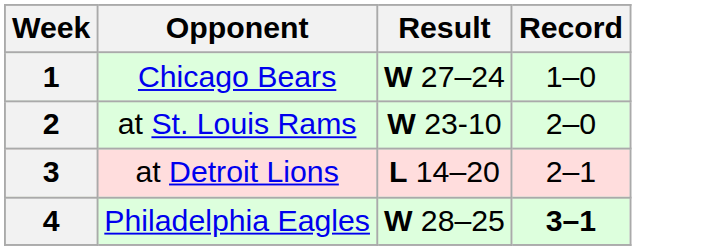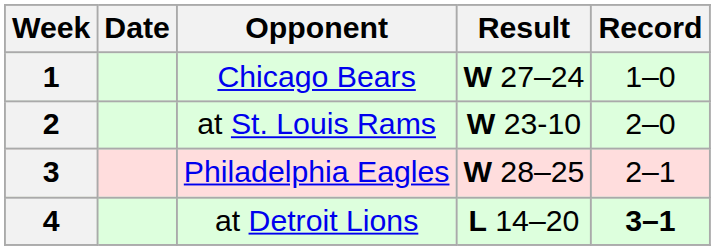+ column: (137, 28)
(237, 172) at Detroit Lions -> (317, 172) Philadelphia Eagles
(444, 172) L 14–20 -> (524, 172) W 28–25
(237, 220) Philadelphia Eagles -> (317, 220) at Detroit Lions
(444, 220) W 28–25 -> (524, 220) L 14–20
